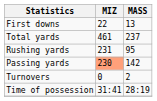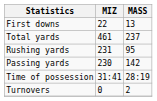(105, 63) lightsalmon background -> (105, 63) no background
rows swapped: (28, 77) <-> (50, 90)
